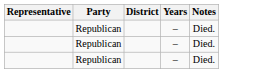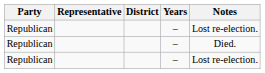columns swapped: (39, 12) <-> (98, 12)
(204, 28) Died. -> (225, 28) Lost re-election.
(204, 60) Died. -> (225, 60) Lost re-election.
